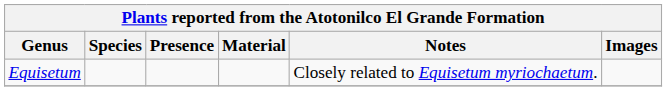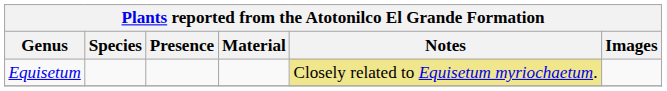(446, 72) no background -> (446, 72) khaki background
